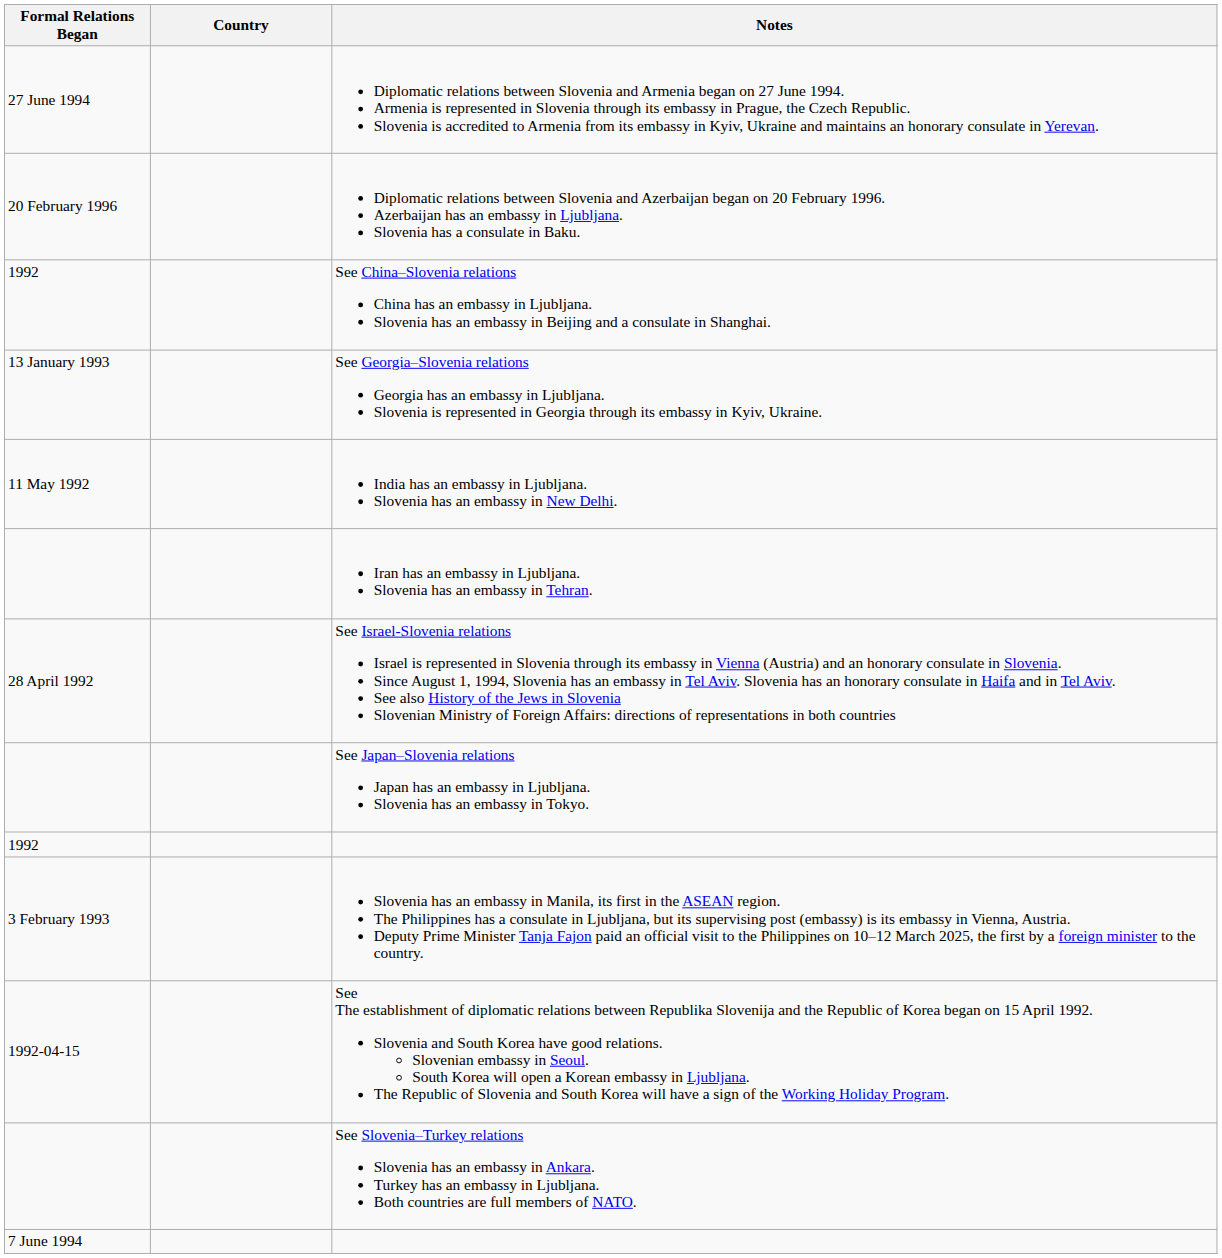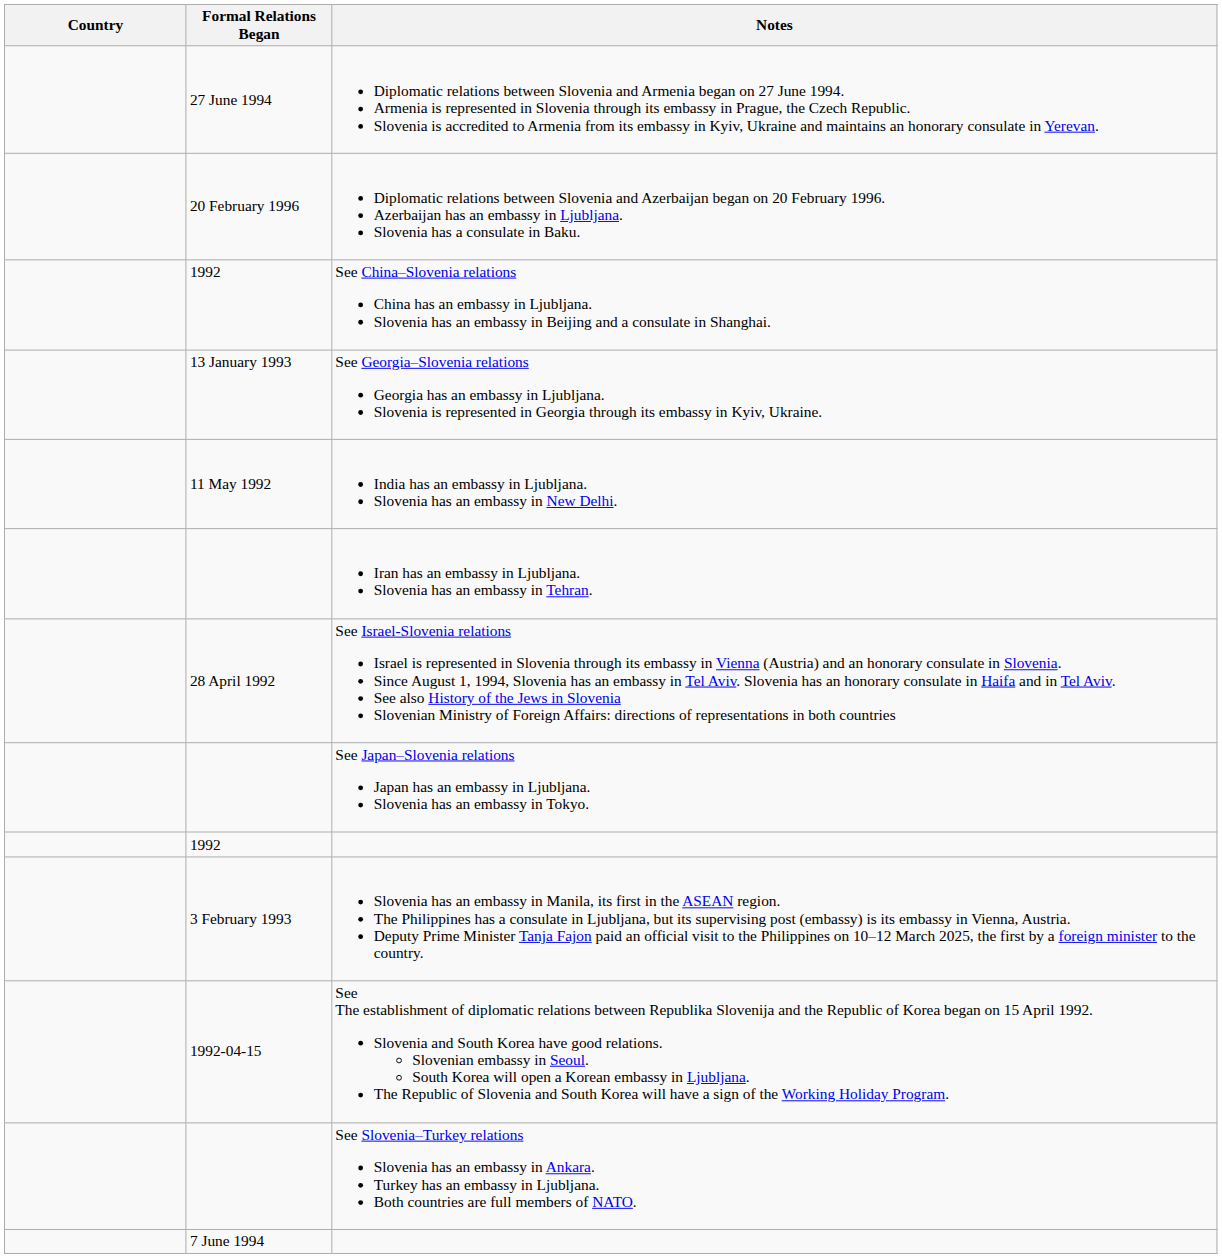columns swapped: (241, 25) <-> (77, 25)
